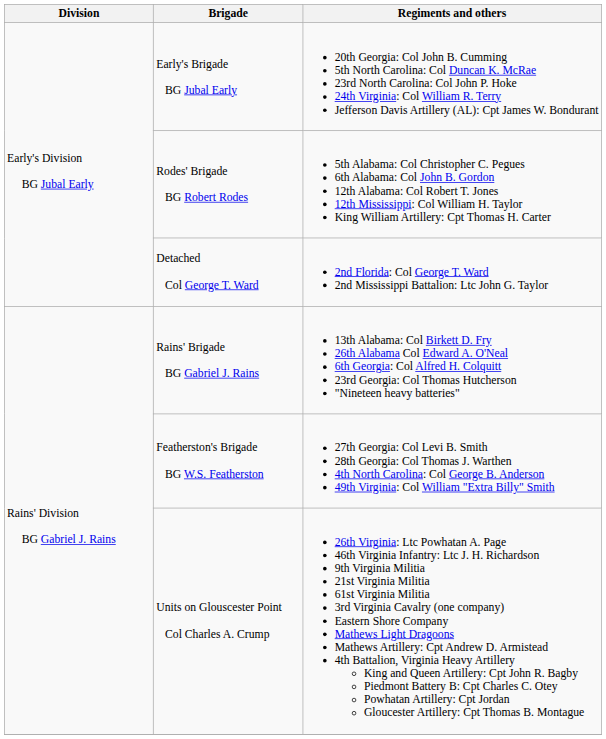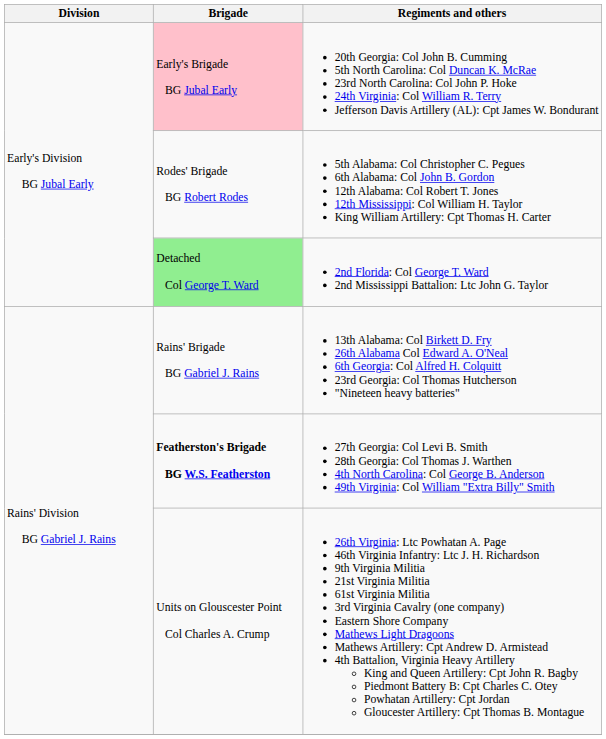(197, 76) no background -> (197, 76) pink background
(207, 272) no background -> (207, 272) lightgreen background
(210, 461) normal -> (213, 461) bold
